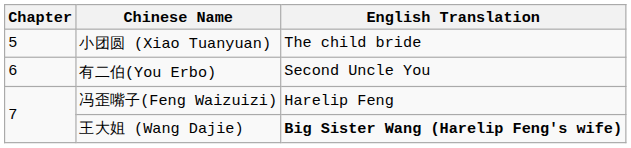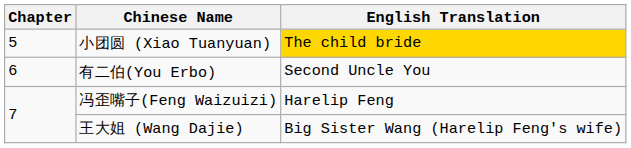(353, 44) no background -> (353, 44) gold background
(453, 128) bold -> (453, 128) normal
